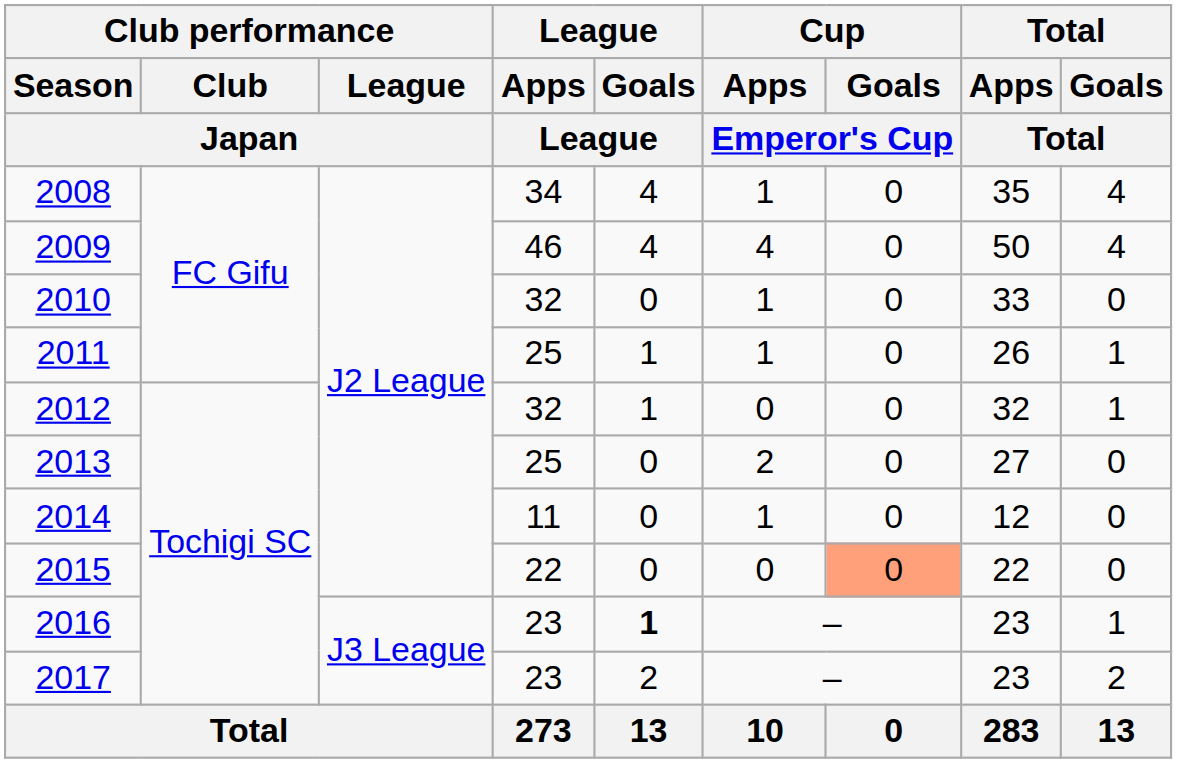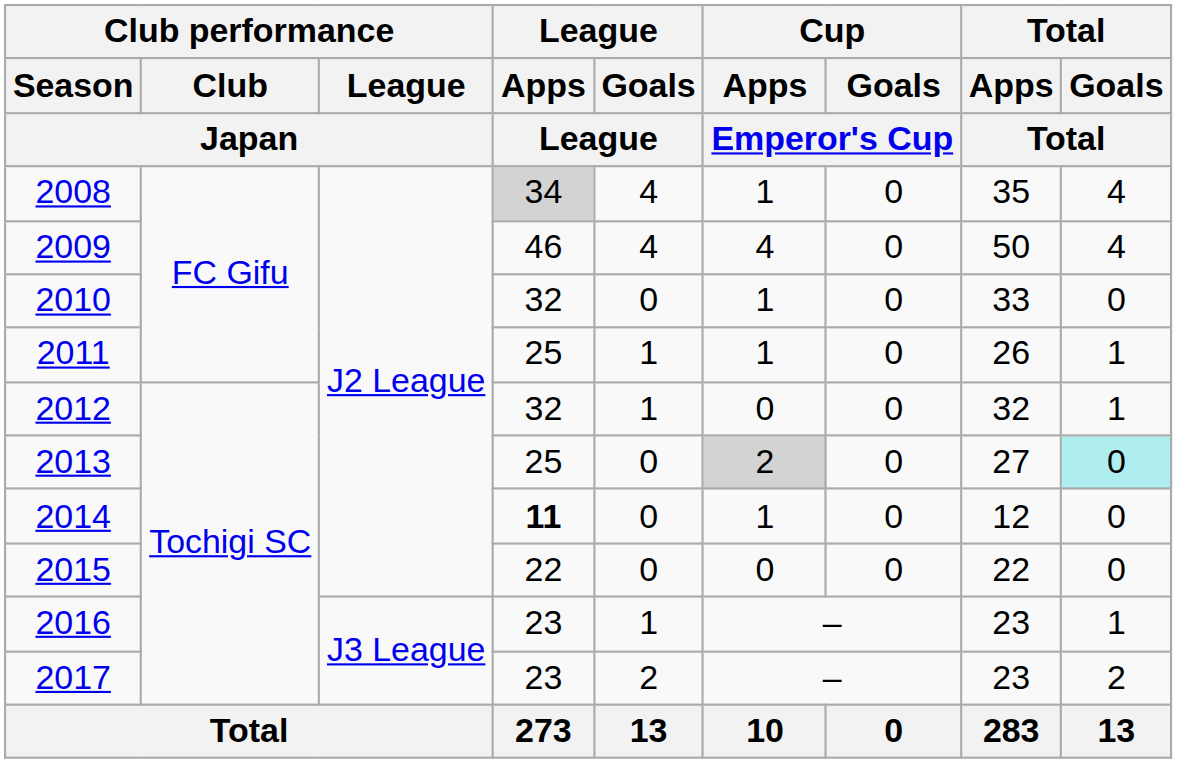(543, 192) no background -> (543, 192) lightgrey background
(765, 461) no background -> (765, 461) lightgrey background
(1116, 461) no background -> (1116, 461) paleturquoise background
(543, 515) normal -> (543, 515) bold
(894, 569) lightsalmon background -> (894, 569) no background
(649, 623) bold -> (649, 623) normal
